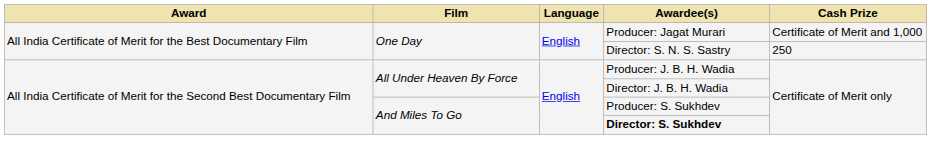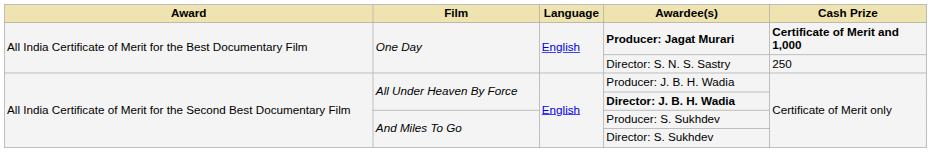(666, 32) normal -> (670, 38) bold
(847, 32) normal -> (836, 38) bold
(667, 87) normal -> (671, 100) bold
(664, 124) bold -> (660, 138) normal
